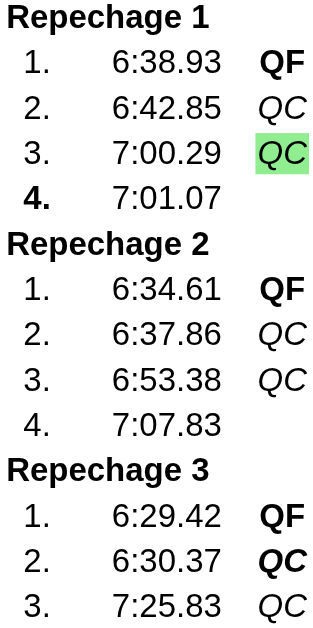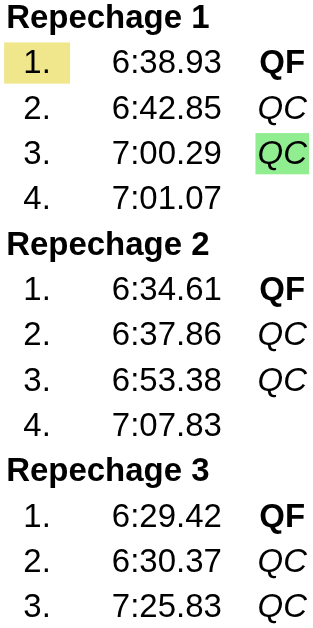(37, 62) no background -> (37, 62) khaki background
(37, 198) bold -> (37, 198) normal
(282, 561) bold -> (282, 561) normal
